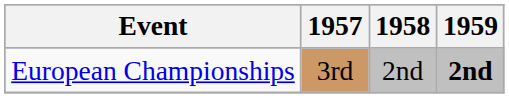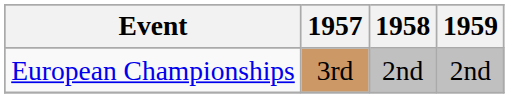(470, 69) bold -> (470, 69) normal
